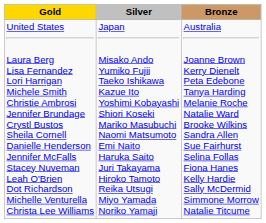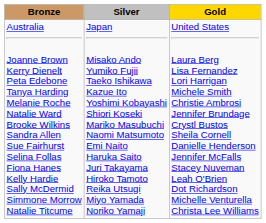columns swapped: (50, 12) <-> (221, 12)
